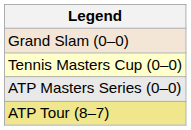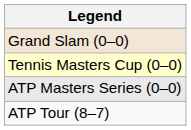(59, 112) khaki background -> (59, 112) no background
